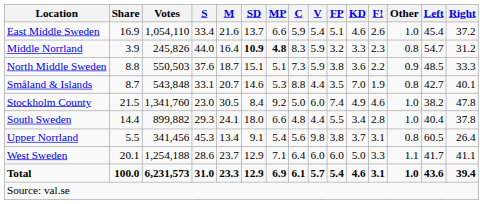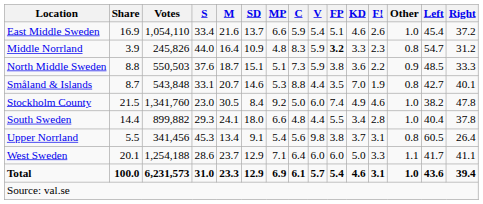(254, 48) bold -> (254, 48) normal
(279, 48) bold -> (279, 48) normal
(337, 48) normal -> (337, 48) bold
